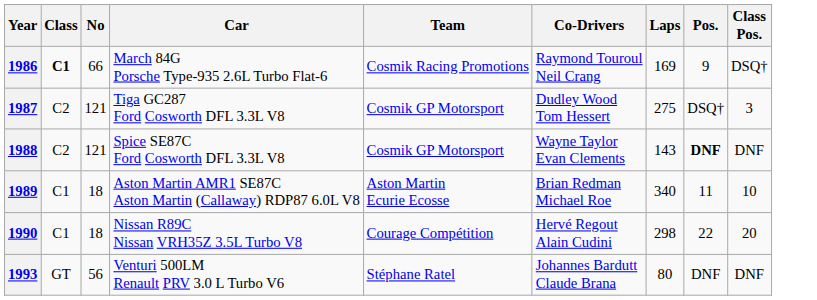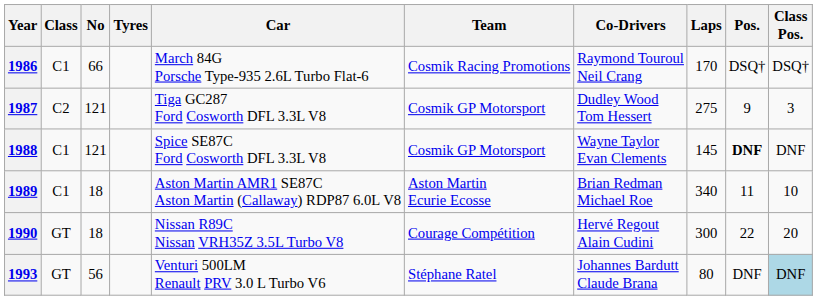+ column: (131, 25)
(61, 67) bold -> (61, 67) normal
(665, 67) 169 -> (706, 67) 170
(706, 67) 9 -> (747, 67) DSQ†
(706, 108) DSQ† -> (747, 108) 9
(61, 150) C2 -> (61, 150) C1
(665, 150) 143 -> (706, 150) 145
(61, 233) C1 -> (61, 233) GT
(665, 233) 298 -> (706, 233) 300
(749, 275) no background -> (791, 275) lightblue background
